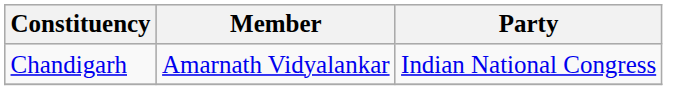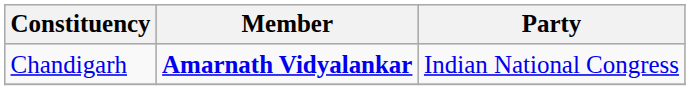(276, 63) normal -> (287, 63) bold
